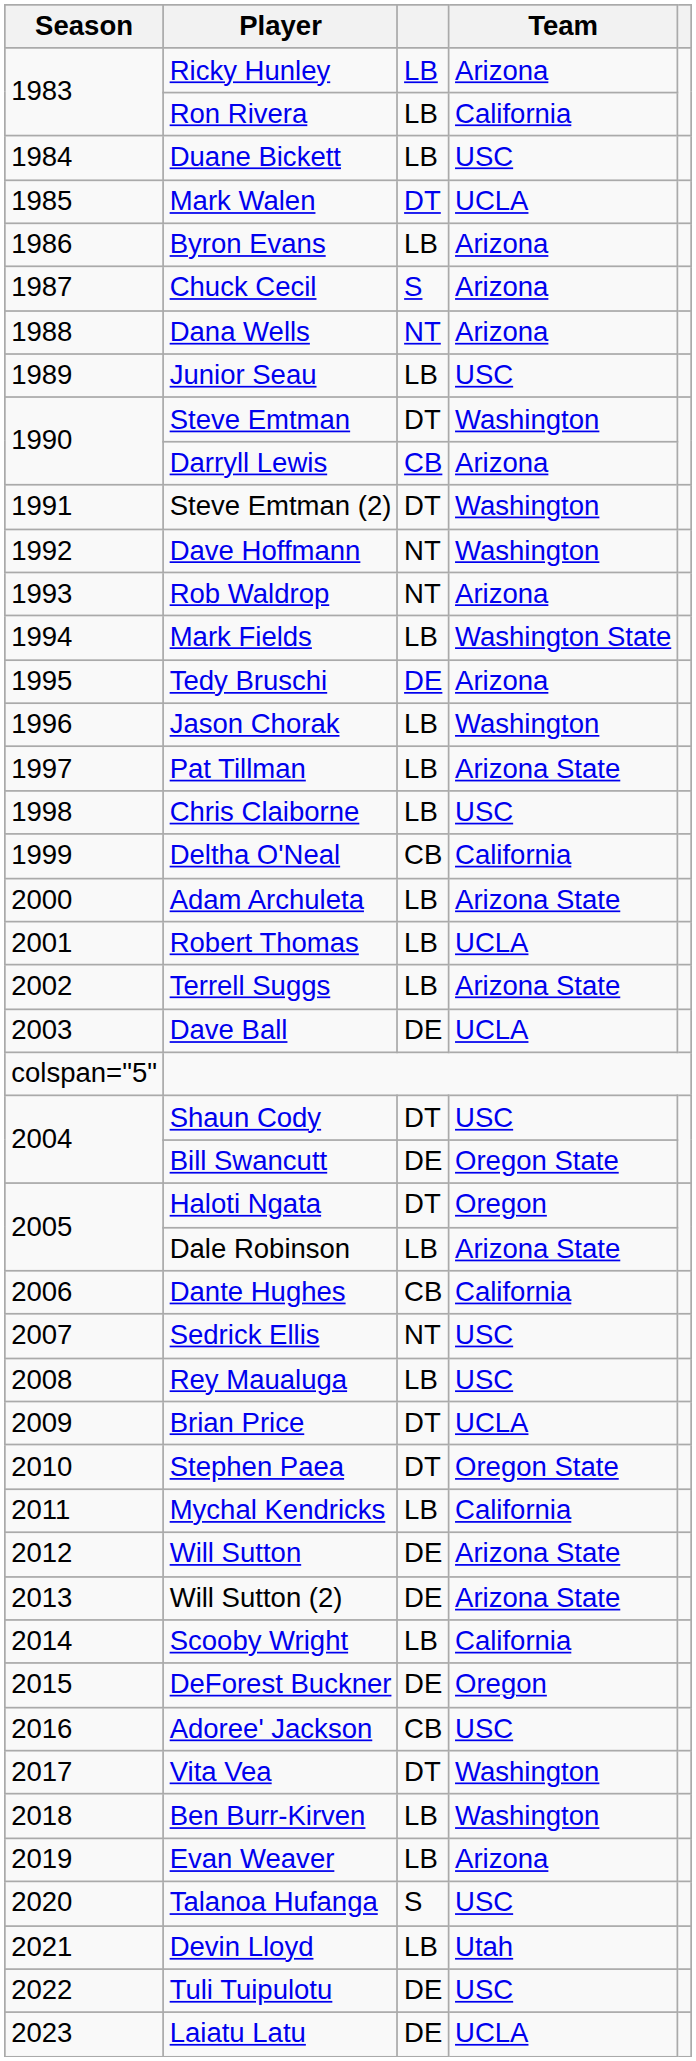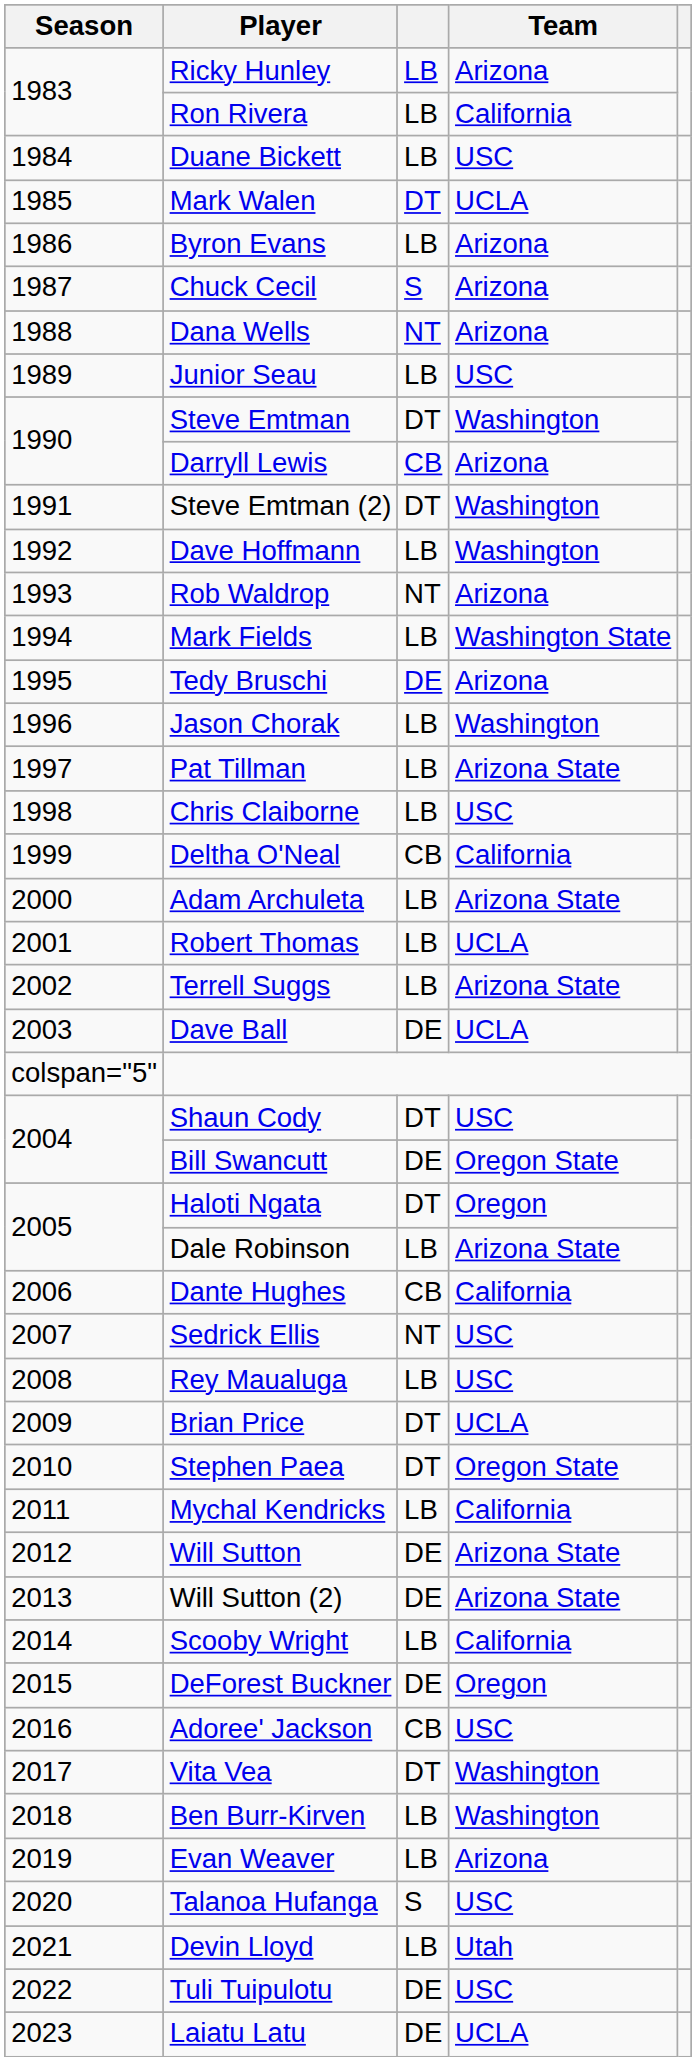(422, 550) NT -> (421, 550) LB
